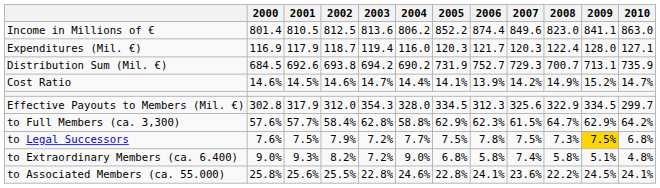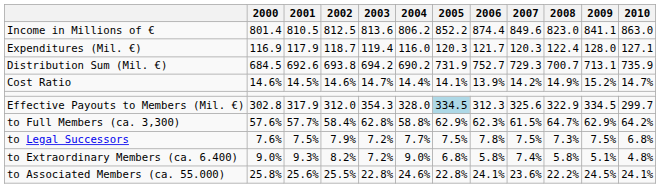(451, 105) no background -> (451, 105) lightblue background
(603, 140) gold background -> (603, 140) no background
